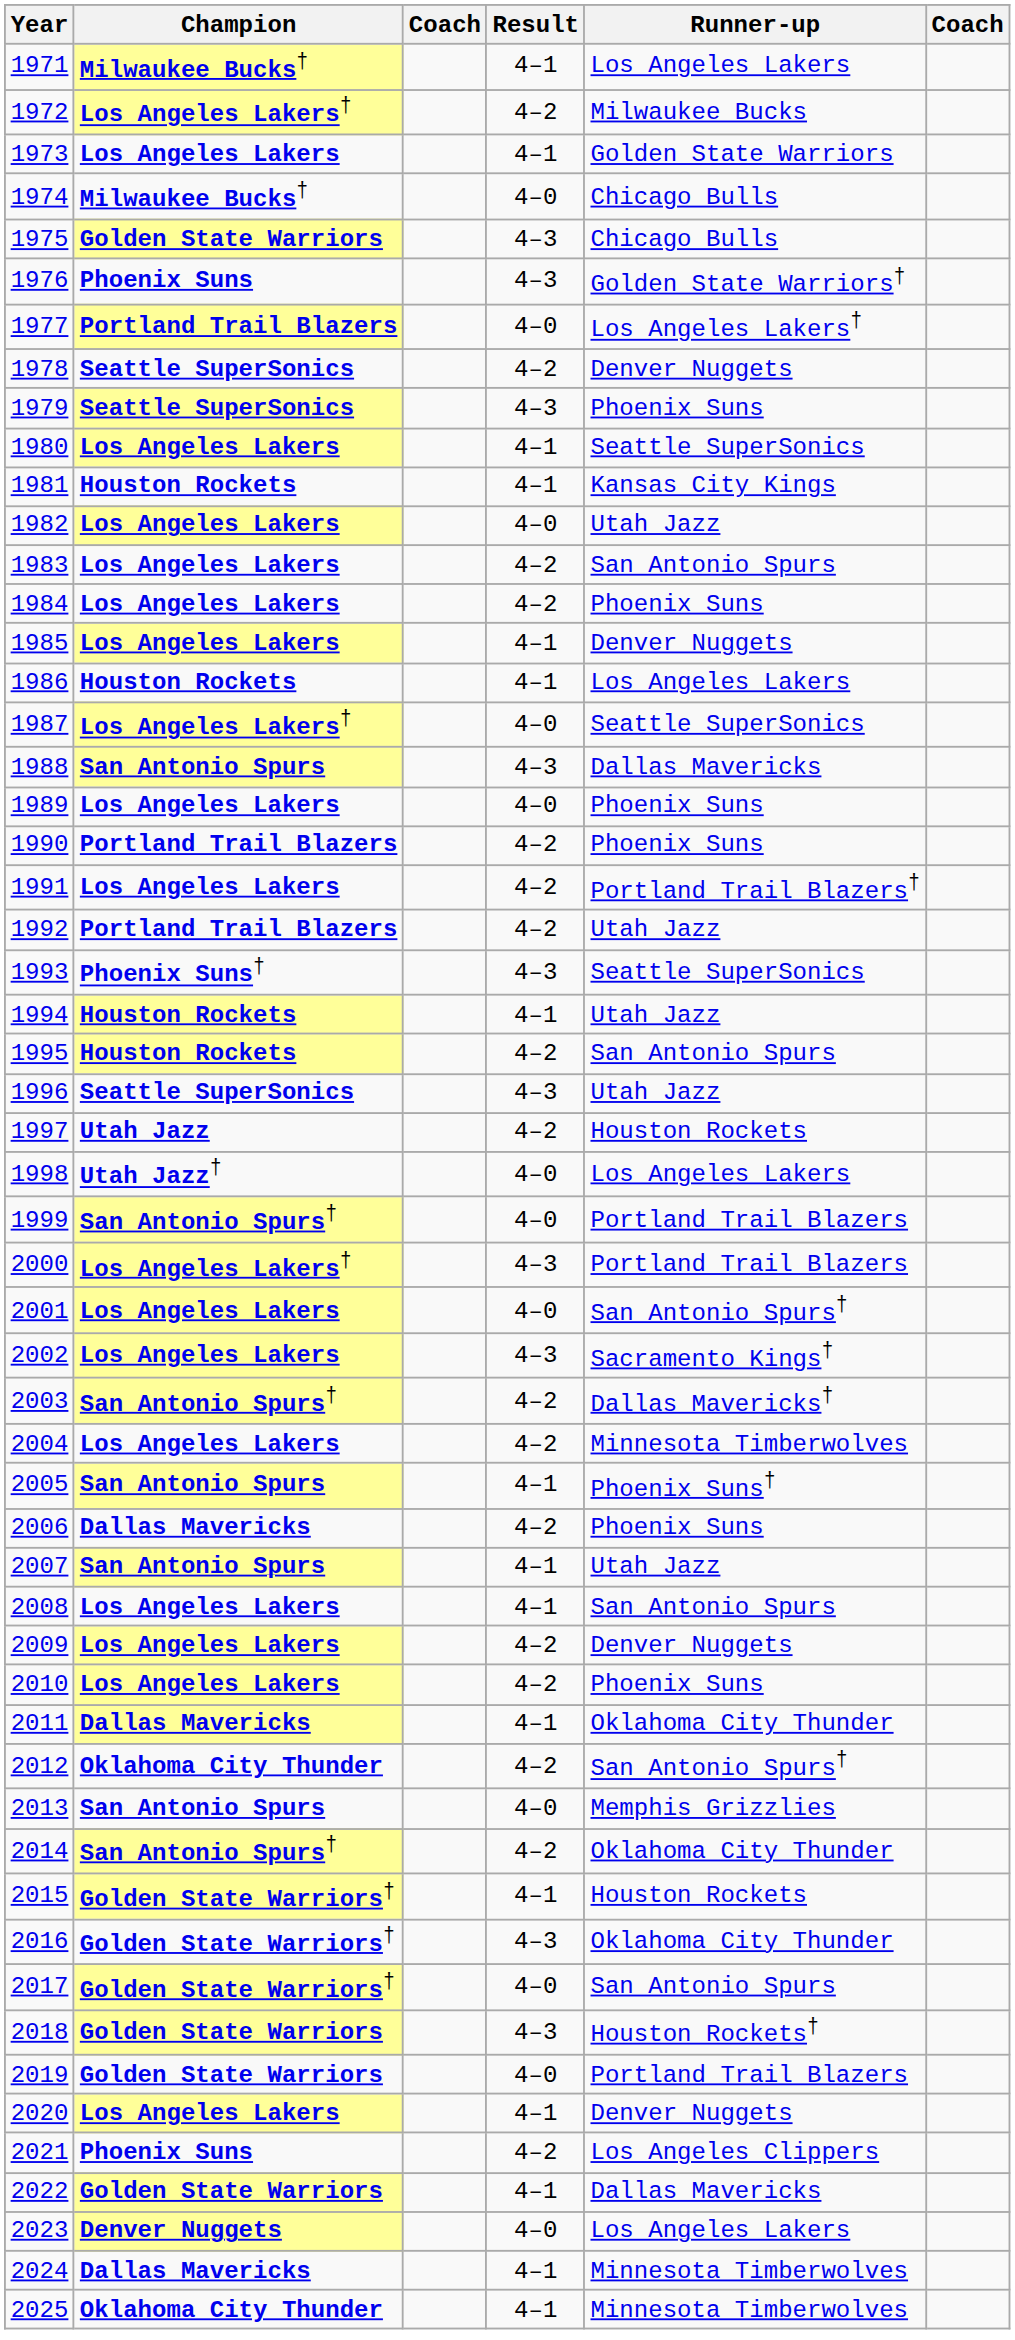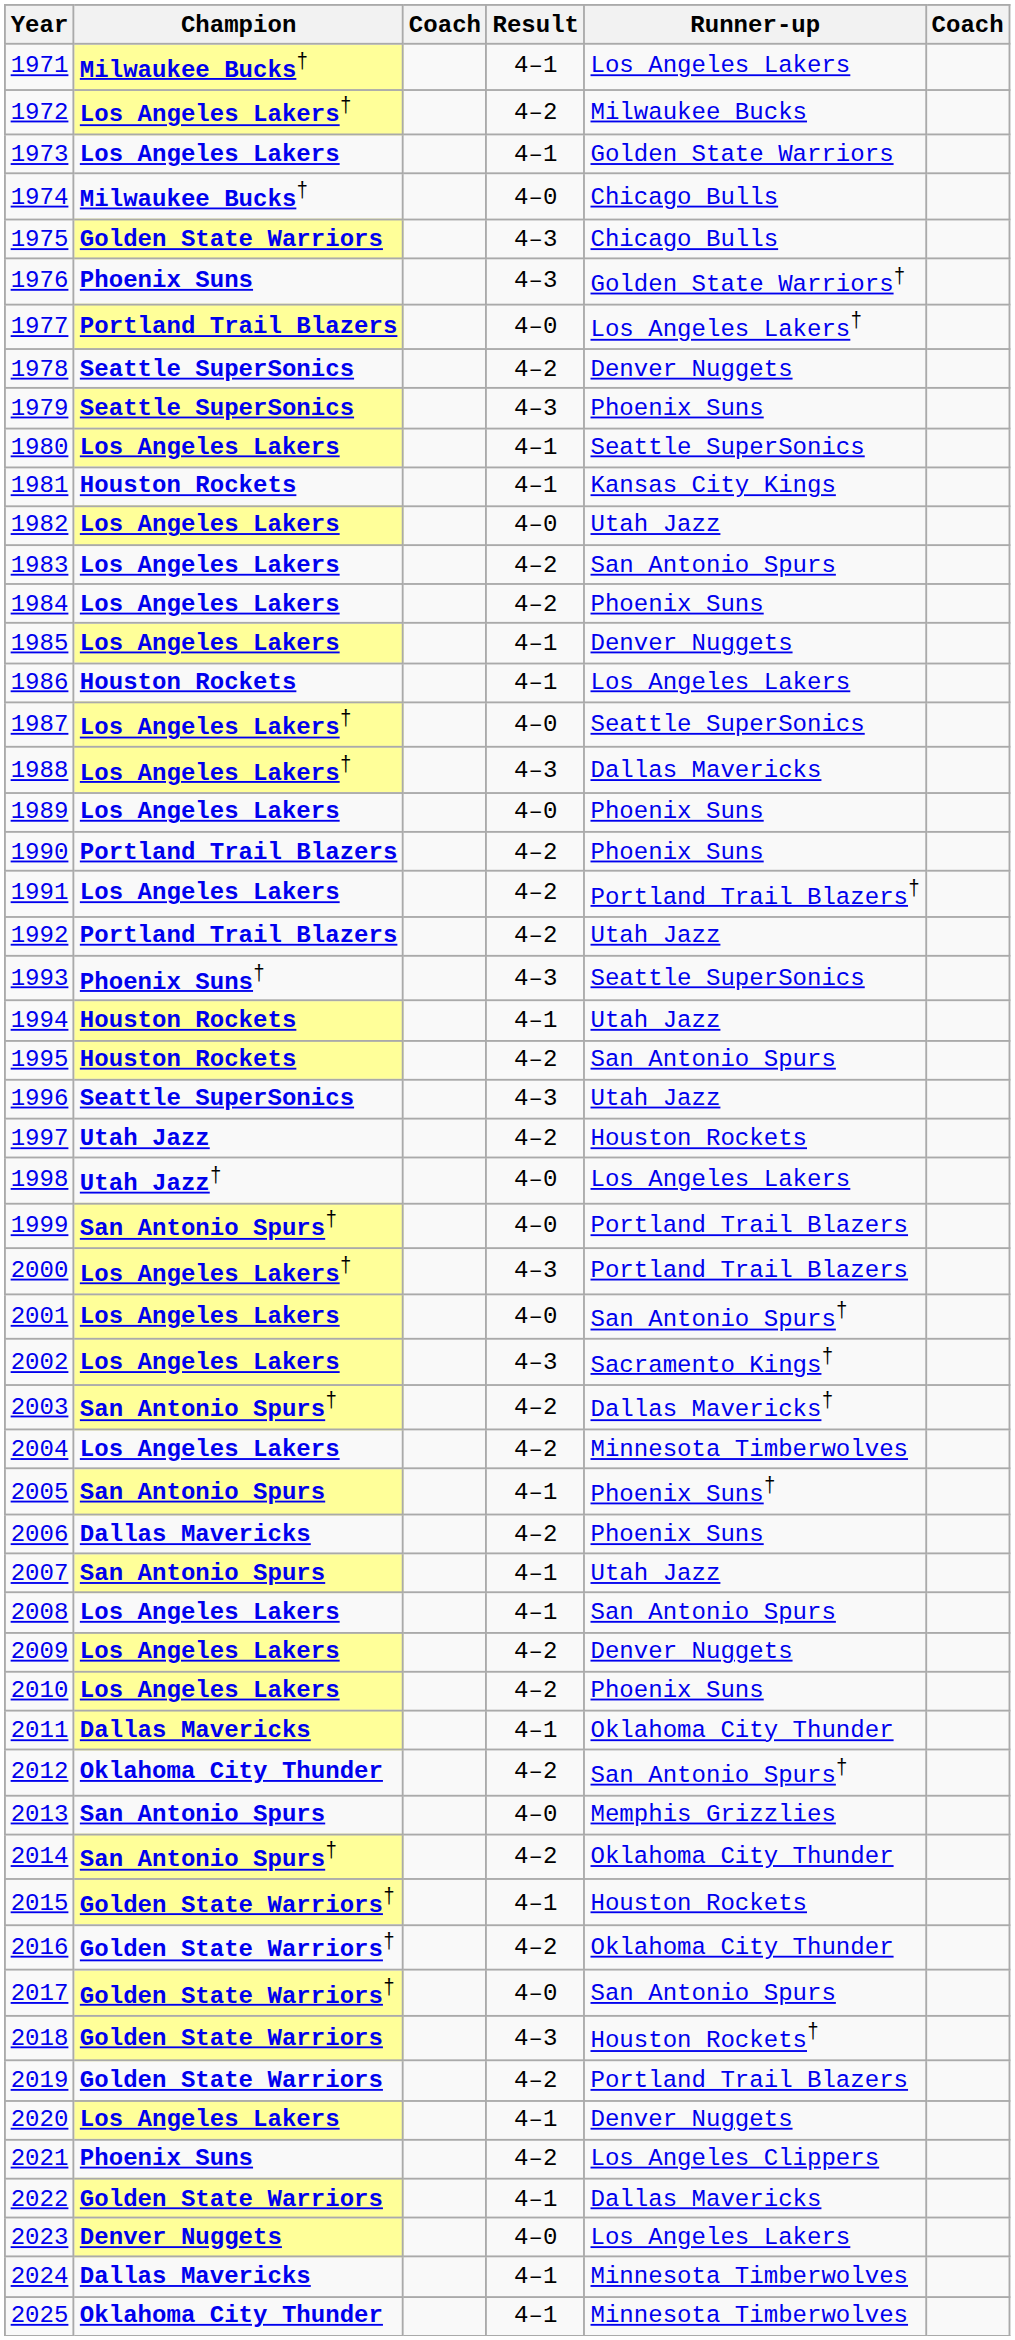(203, 767) San Antonio Spurs -> (216, 770) Los Angeles Lakers†
(536, 1941) 4–3 -> (536, 1948) 4–2
(536, 2074) 4–0 -> (536, 2081) 4–2
